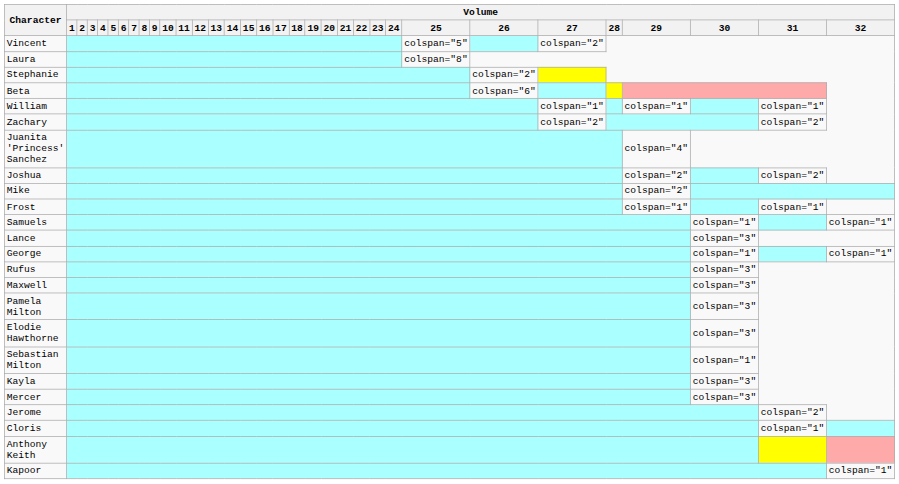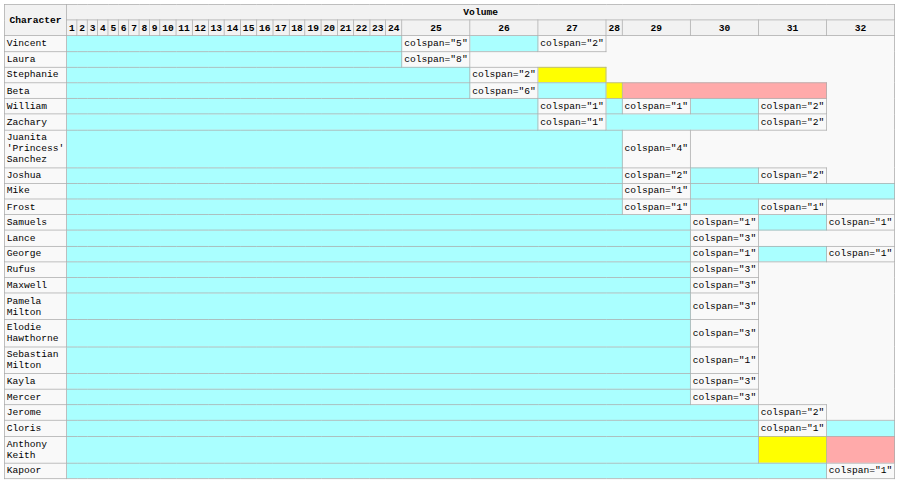(792, 106) colspan="1" -> (792, 106) colspan="2"
(572, 122) colspan="2" -> (572, 122) colspan="1"
(656, 191) colspan="2" -> (656, 191) colspan="1"
